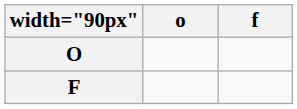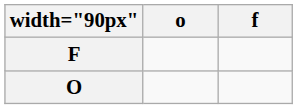rows swapped: (74, 53) <-> (74, 86)
